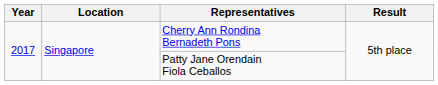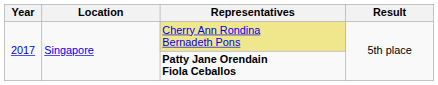(211, 36) no background -> (211, 36) khaki background
(212, 65) normal -> (215, 65) bold
